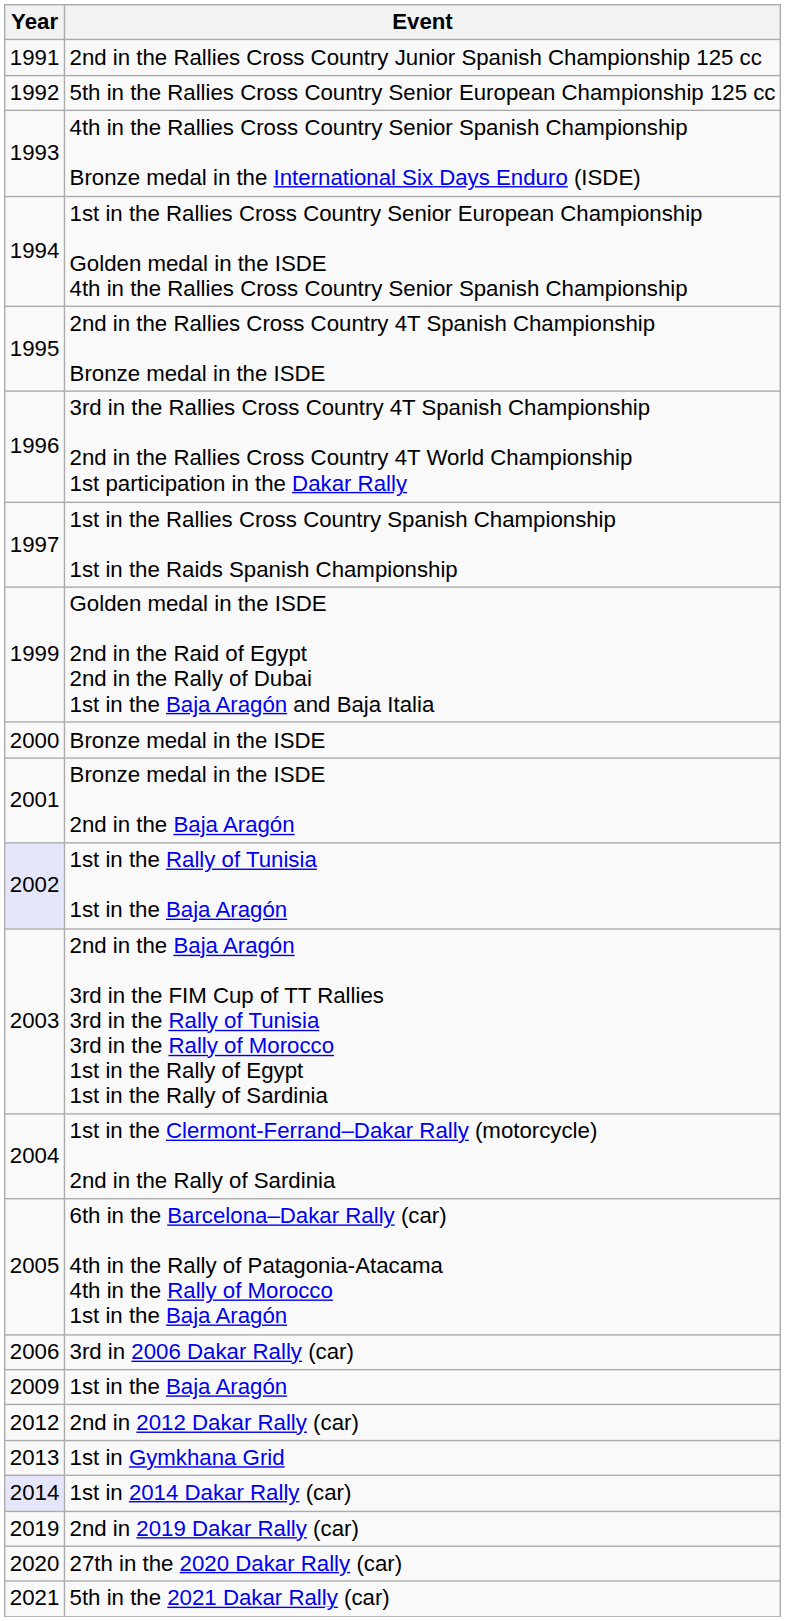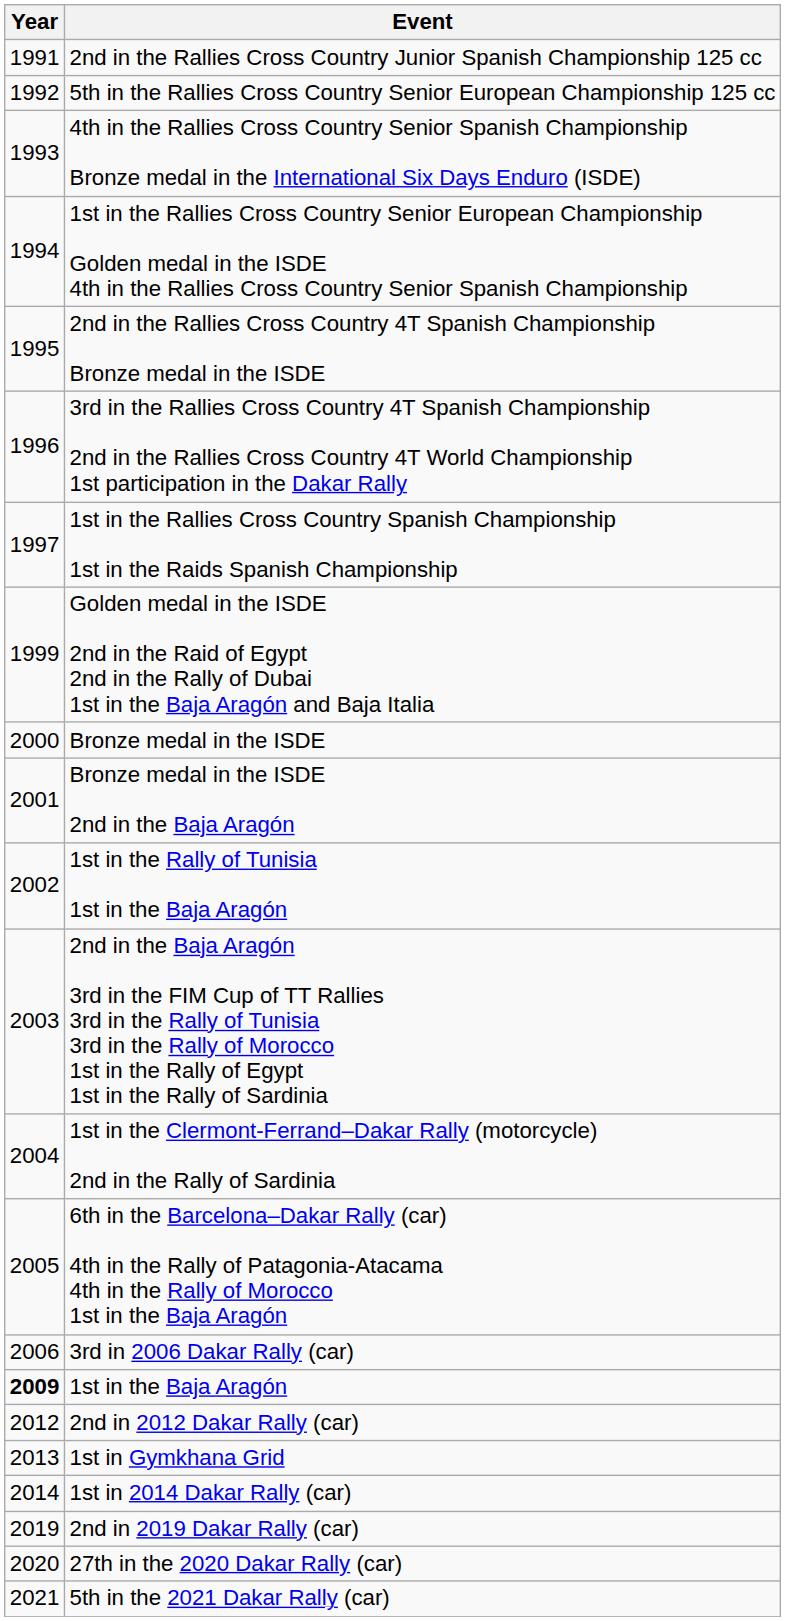(35, 885) lavender background -> (35, 885) no background
(35, 1387) normal -> (35, 1387) bold
(35, 1492) lavender background -> (35, 1492) no background
